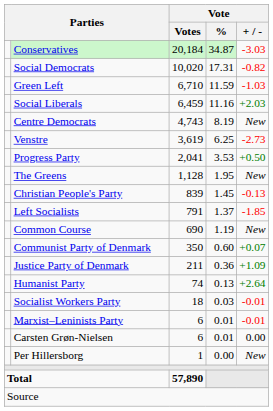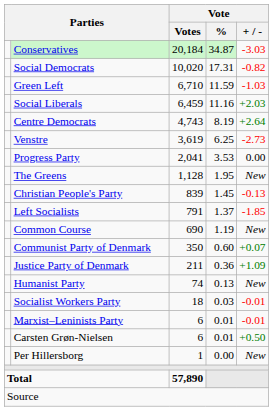(255, 121) New -> (252, 121) +2.64
(252, 157) +0.50 -> (256, 157) 0.00
(252, 283) +2.64 -> (255, 283) New
(256, 337) 0.00 -> (252, 337) +0.50
